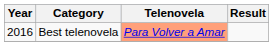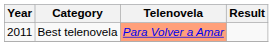(20, 32) 2016 -> (20, 32) 2011
